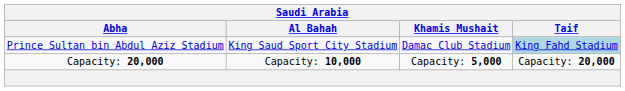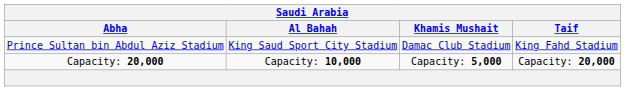(566, 45) lightblue background -> (566, 45) no background
